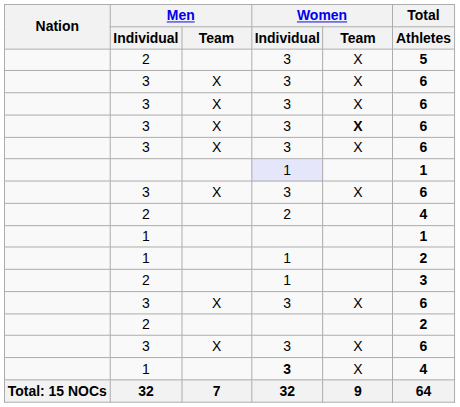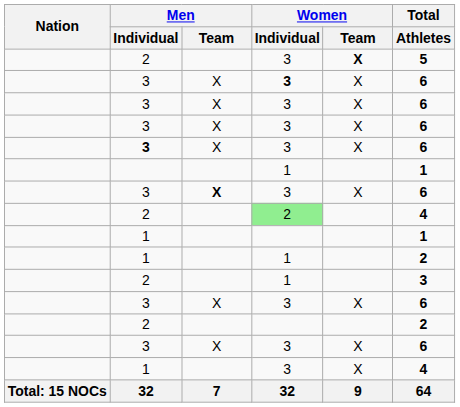(358, 60) normal -> (358, 60) bold
(287, 82) normal -> (287, 82) bold
(358, 126) bold -> (358, 126) normal
(146, 148) normal -> (146, 148) bold
(287, 170) lavender background -> (287, 170) no background
(217, 192) normal -> (217, 192) bold
(287, 215) no background -> (287, 215) lightgreen background
(287, 369) bold -> (287, 369) normal
